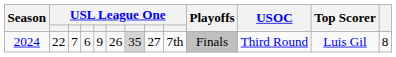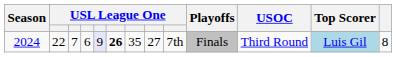(100, 41) no background -> (100, 41) lavender background
(116, 41) normal -> (116, 41) bold
(135, 41) lightgrey background -> (135, 41) no background
(345, 41) no background -> (345, 41) lightblue background
